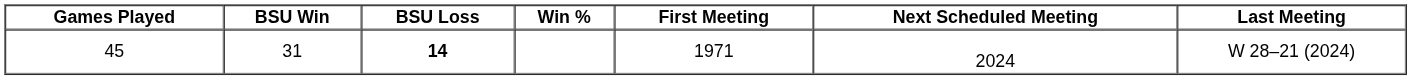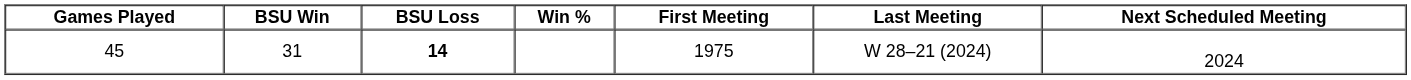columns swapped: (1292, 17) <-> (995, 17)
(714, 51) 1971 -> (714, 51) 1975
